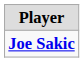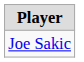(42, 43) bold -> (40, 43) normal
